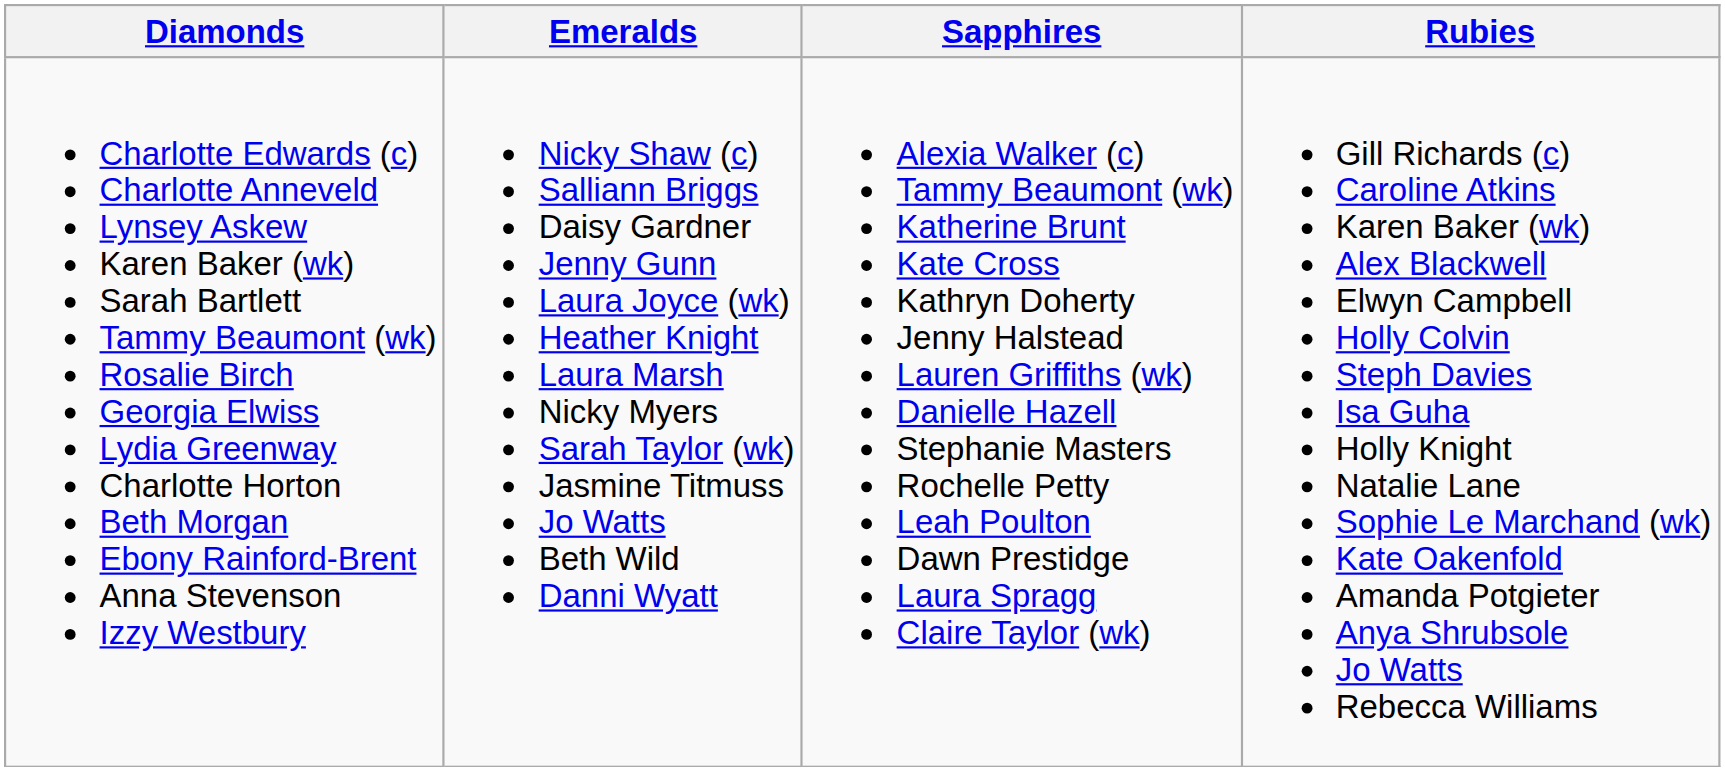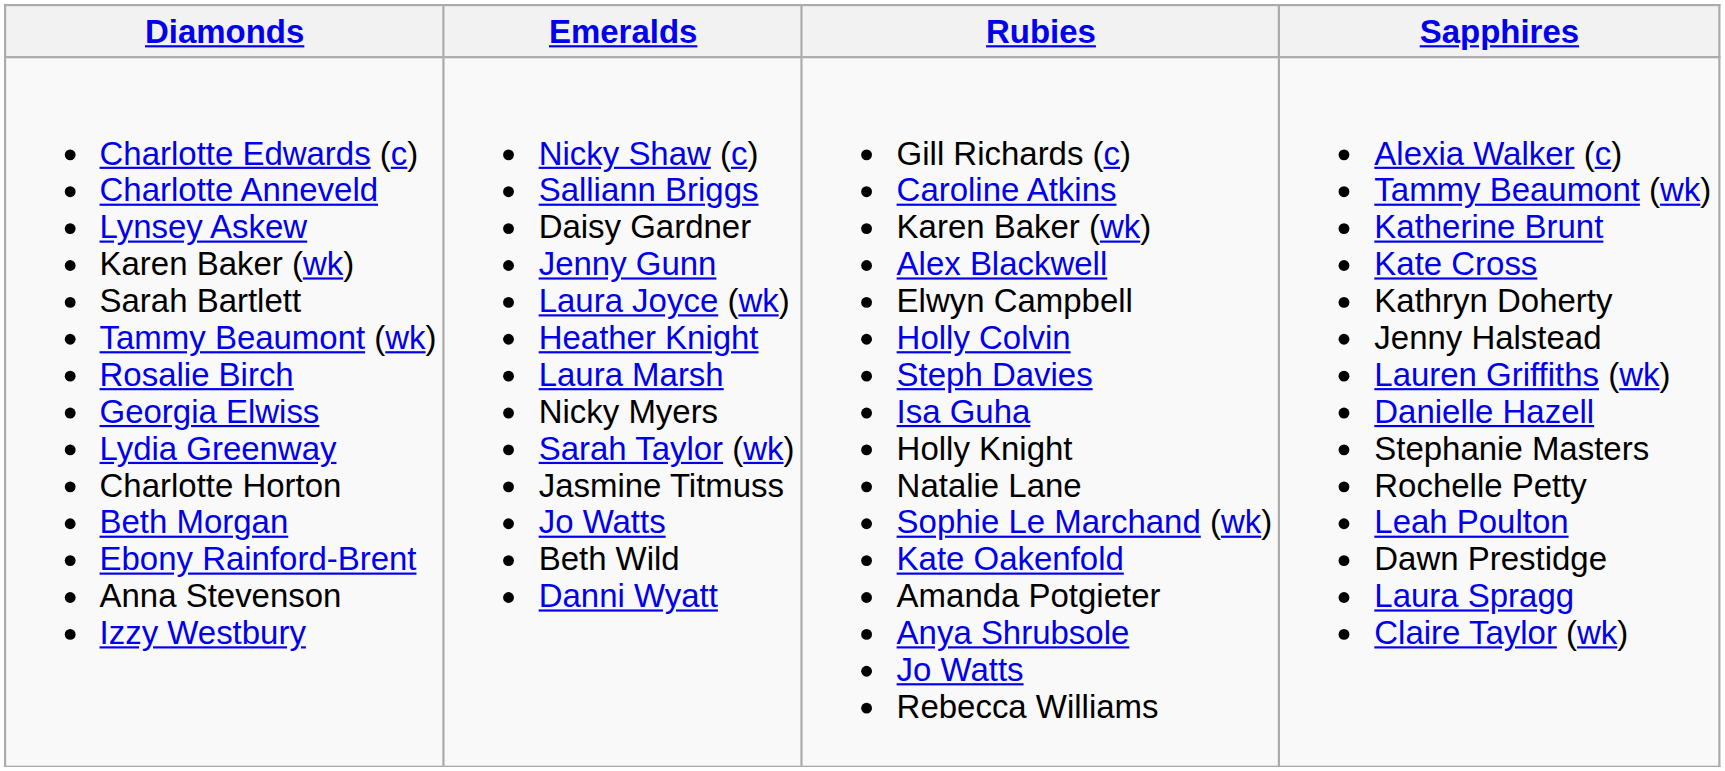columns swapped: (1480, 31) <-> (1022, 31)
